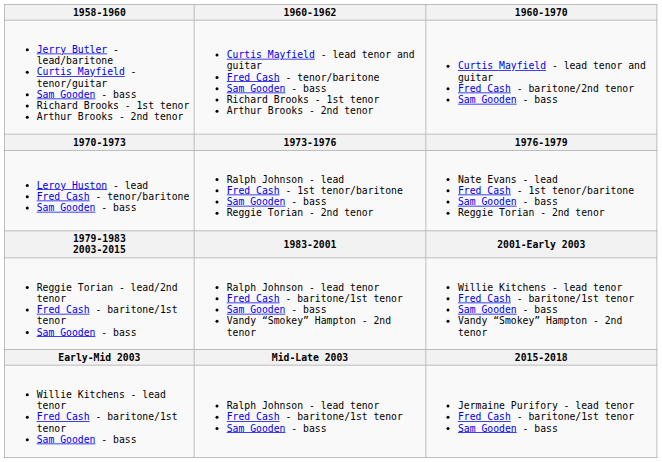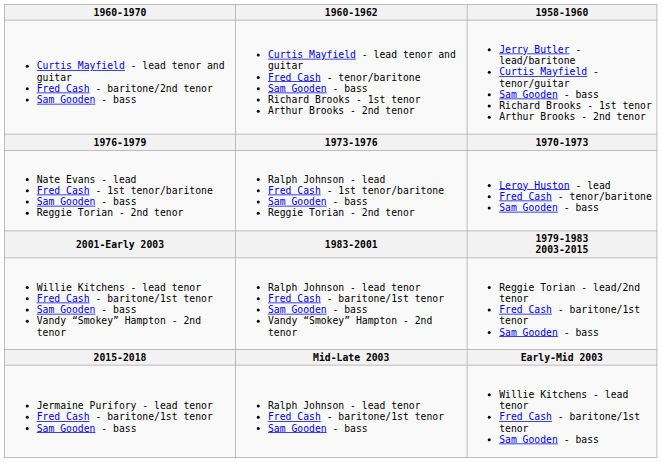columns swapped: (99, 12) <-> (541, 12)
